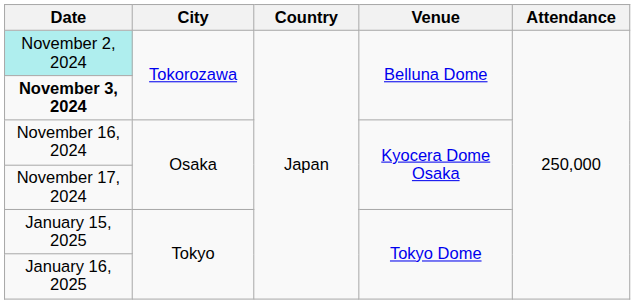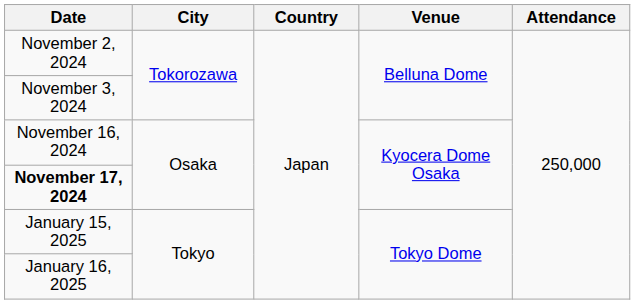(68, 52) paleturquoise background -> (68, 52) no background
(68, 97) bold -> (68, 97) normal
(68, 187) normal -> (68, 187) bold
